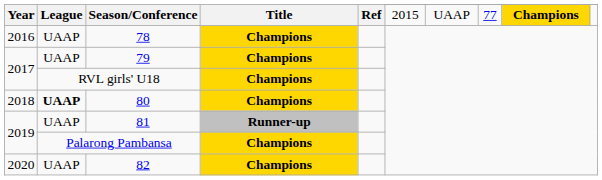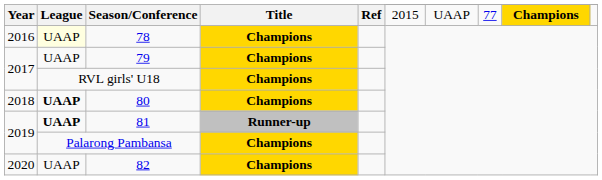(62, 36) no background -> (62, 36) lightyellow background
(62, 121) normal -> (62, 121) bold
